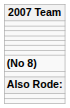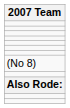(22, 63) bold -> (21, 63) normal
